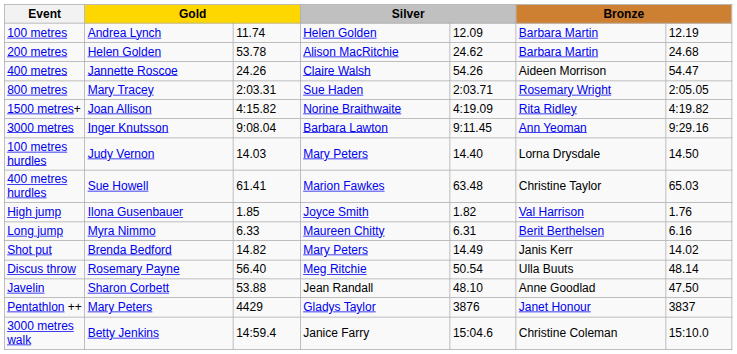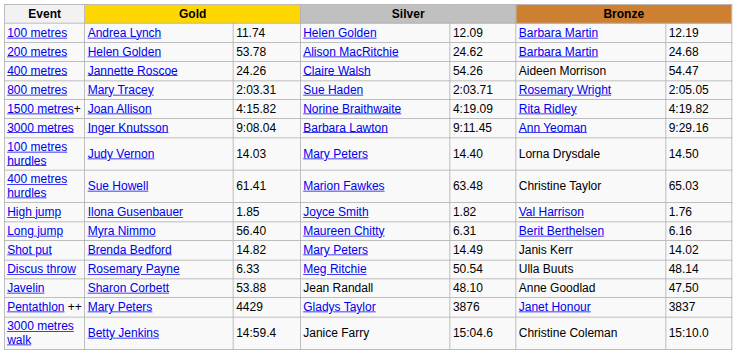(248, 231) 6.33 -> (251, 231) 56.40
(251, 269) 56.40 -> (248, 269) 6.33
